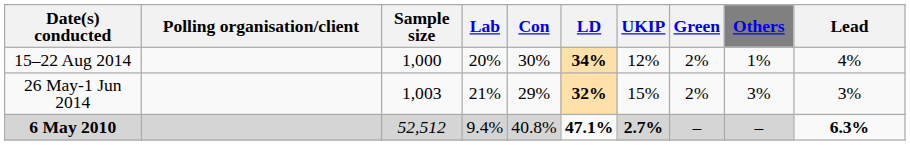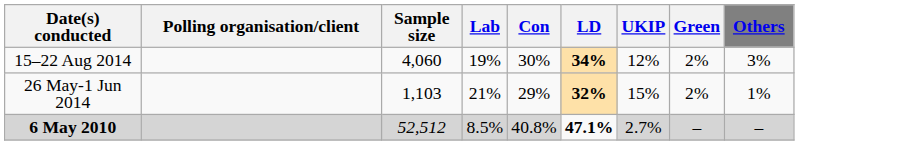- column: (849, 26)
(422, 60) 1,000 -> (422, 60) 4,060
(485, 60) 20% -> (485, 60) 19%
(759, 60) 1% -> (759, 60) 3%
(422, 94) 1,003 -> (422, 94) 1,103
(759, 94) 3% -> (759, 94) 1%
(485, 128) 9.4% -> (485, 128) 8.5%
(643, 128) bold -> (643, 128) normal
